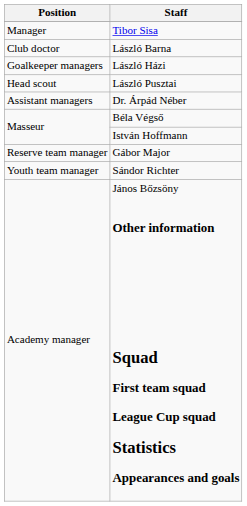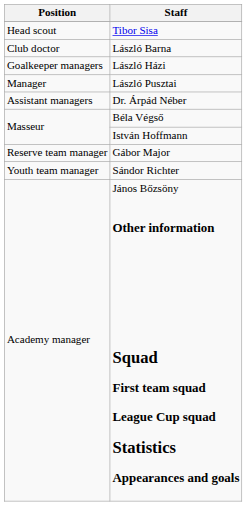(27, 30) Manager -> (32, 30) Head scout
(32, 83) Head scout -> (27, 83) Manager
